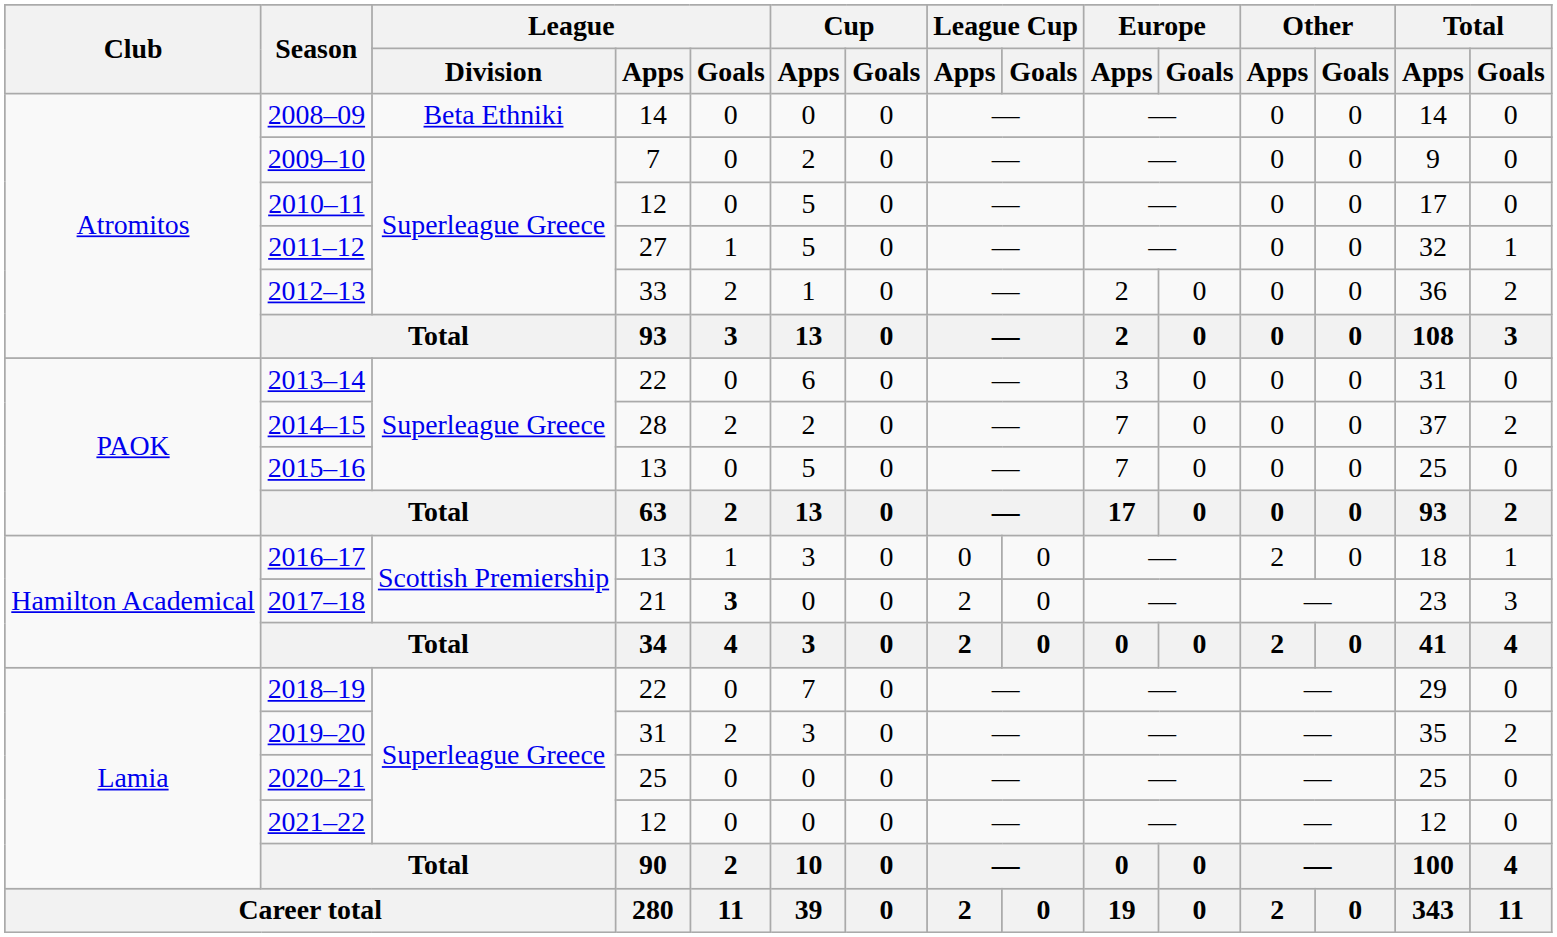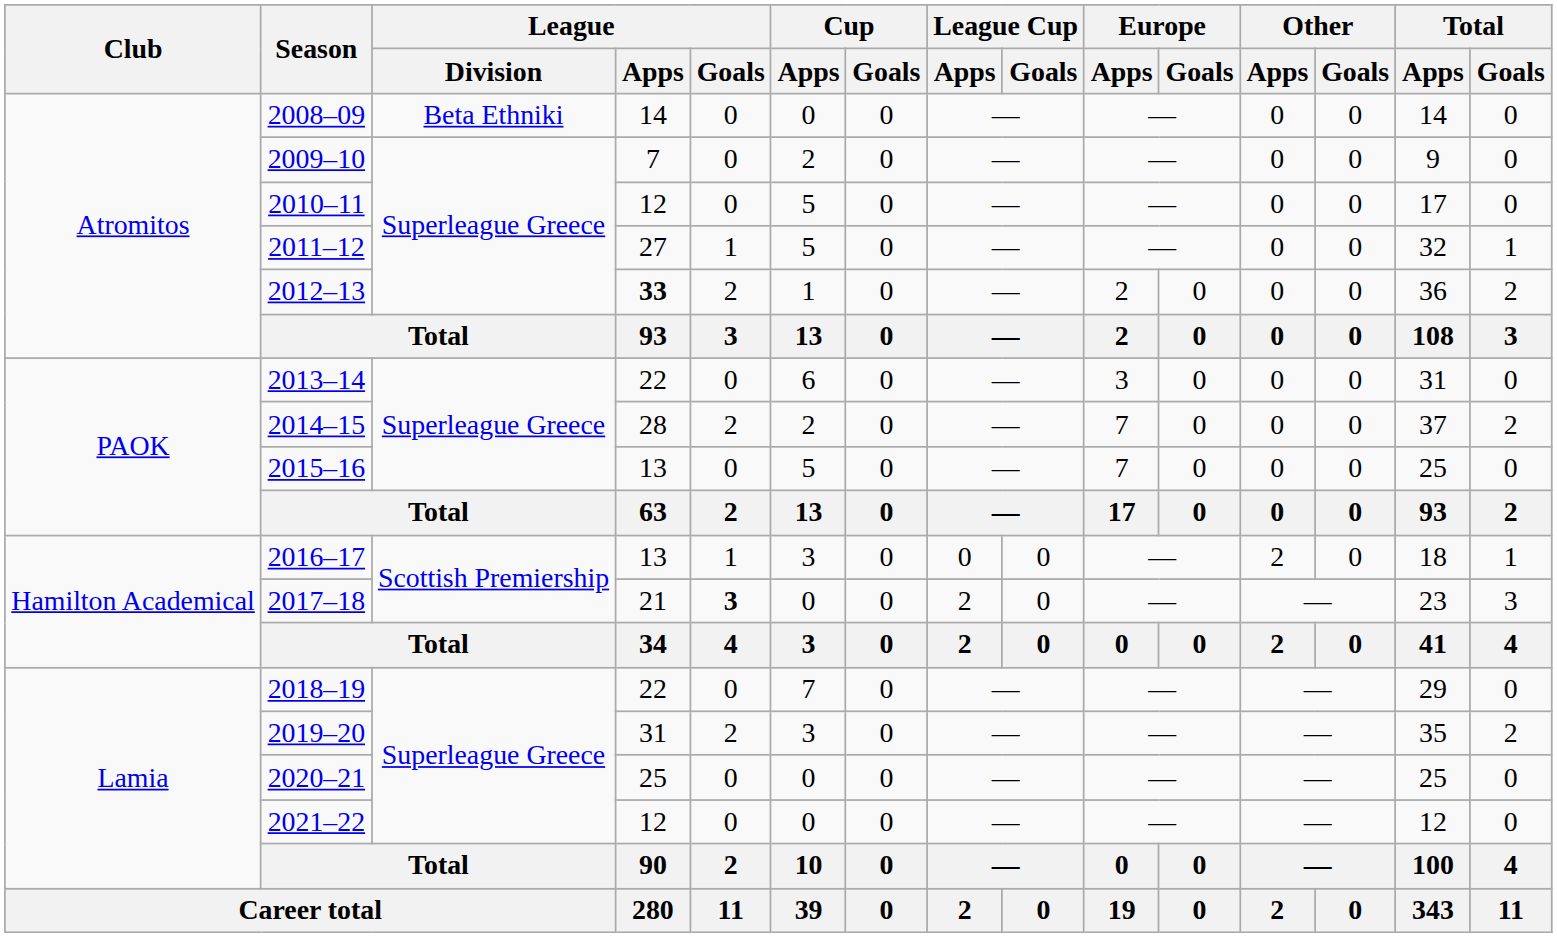(653, 291) normal -> (653, 291) bold
